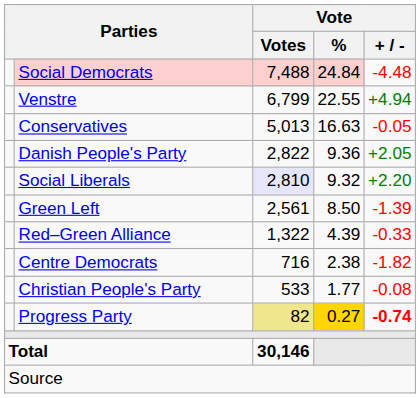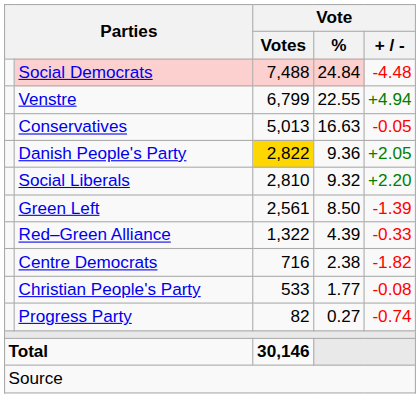(288, 153) no background -> (288, 153) gold background
(288, 180) lavender background -> (288, 180) no background
(300, 316) khaki background -> (300, 316) no background
(344, 316) gold background -> (344, 316) no background
(392, 316) bold -> (392, 316) normal
